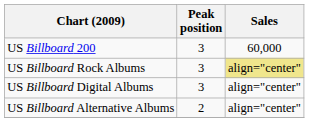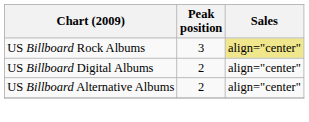- row: (51, 48)
(201, 87) 3 -> (201, 68) 2
